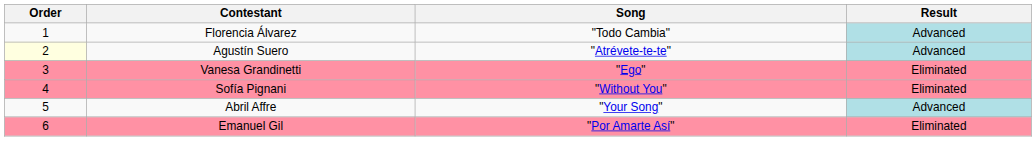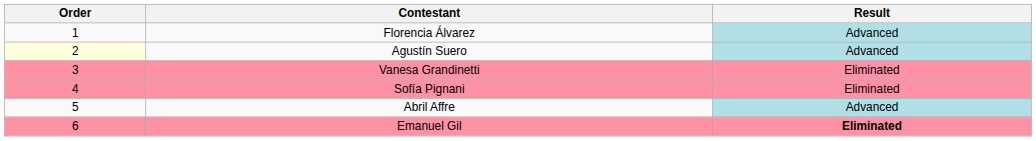- column: (631, 13)
(939, 126) normal -> (872, 126) bold
